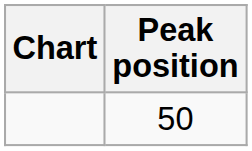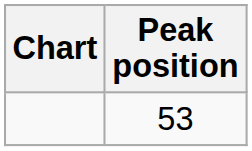(175, 118) 50 -> (175, 118) 53
